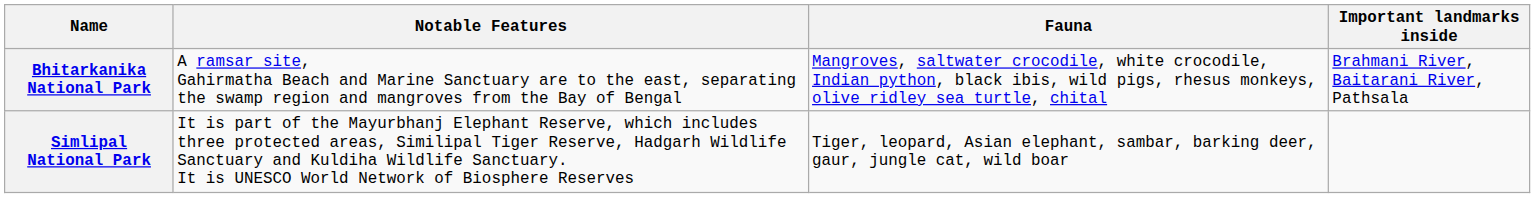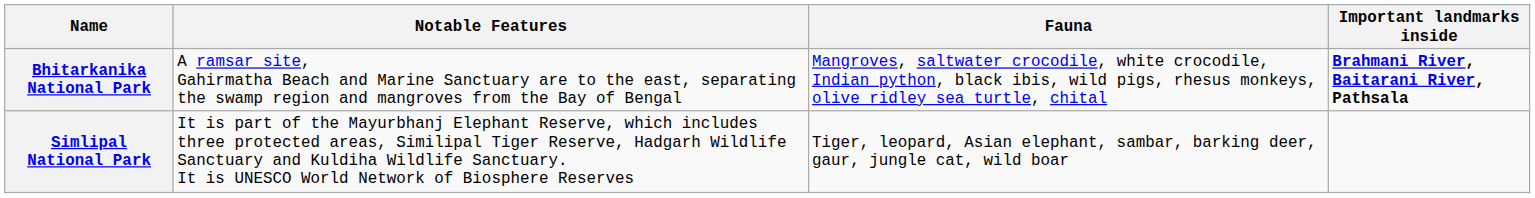(1409, 80) normal -> (1409, 80) bold
